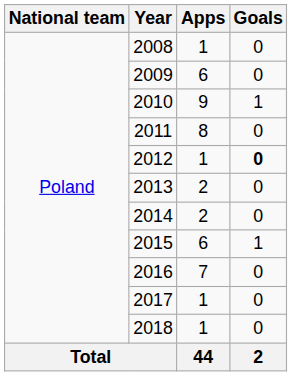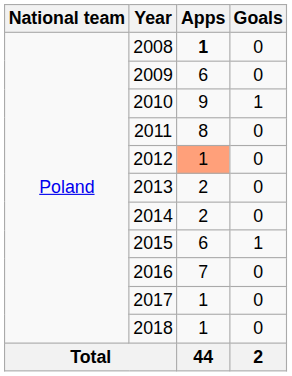(203, 46) normal -> (203, 46) bold
(203, 159) no background -> (203, 159) lightsalmon background
(258, 159) bold -> (258, 159) normal
